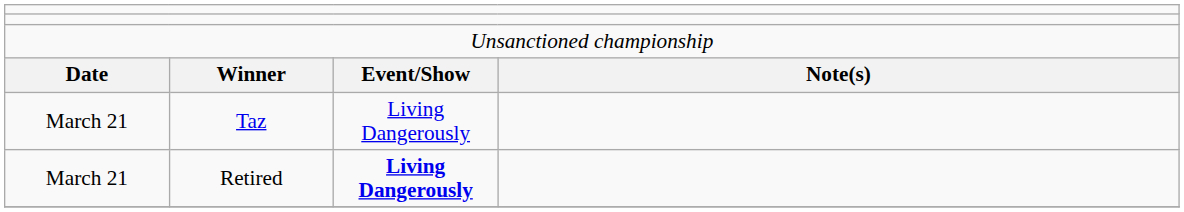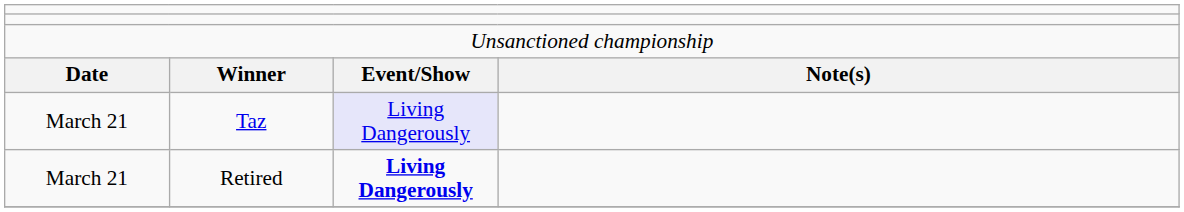(416, 120) no background -> (416, 120) lavender background
